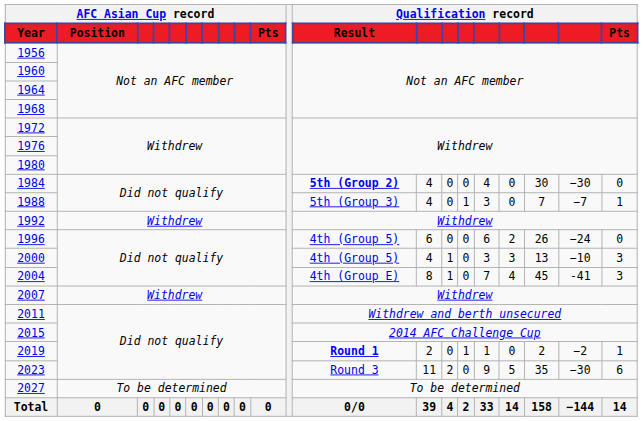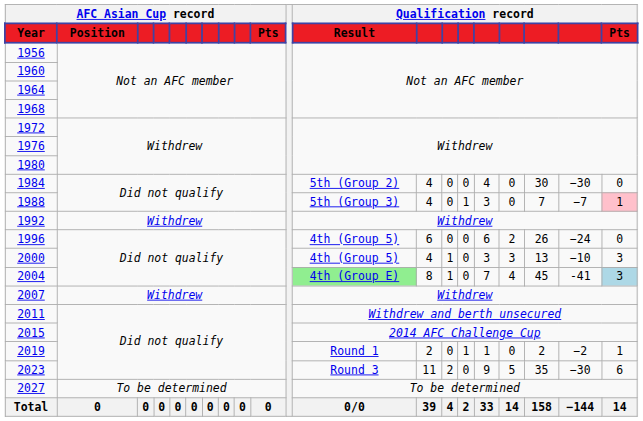(354, 183) bold -> (354, 183) normal
(620, 202) no background -> (620, 202) pink background
(354, 277) no background -> (354, 277) lightgreen background
(620, 277) no background -> (620, 277) lightblue background
(354, 351) bold -> (354, 351) normal
